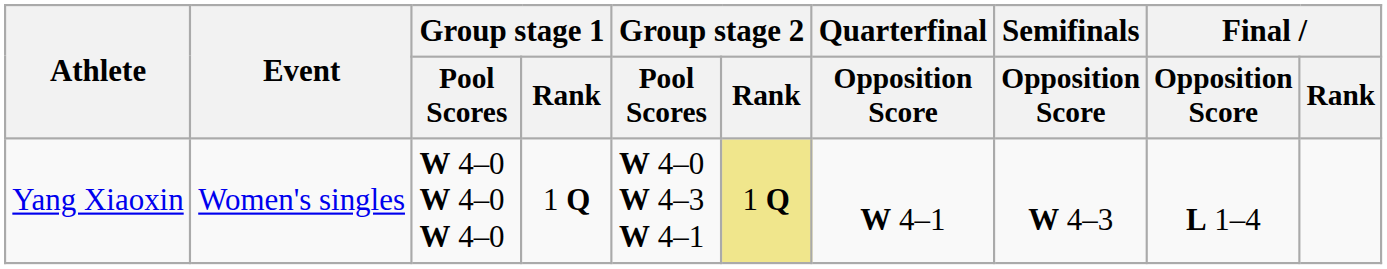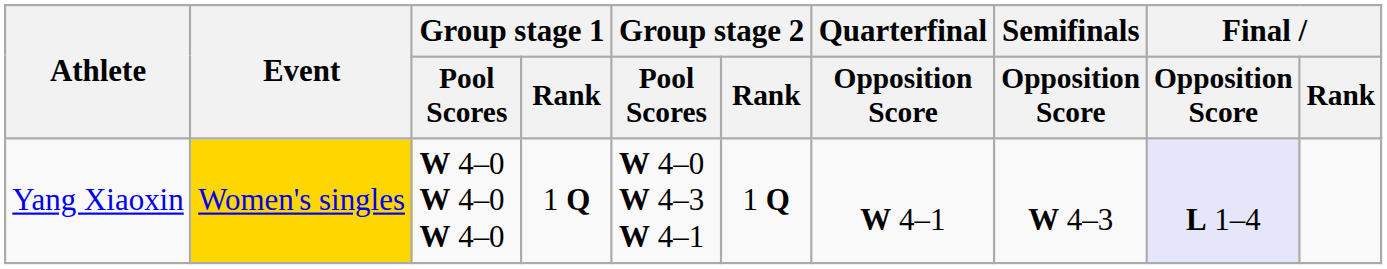(302, 200) no background -> (302, 200) gold background
(766, 200) khaki background -> (766, 200) no background
(1223, 219) no background -> (1223, 219) lavender background
